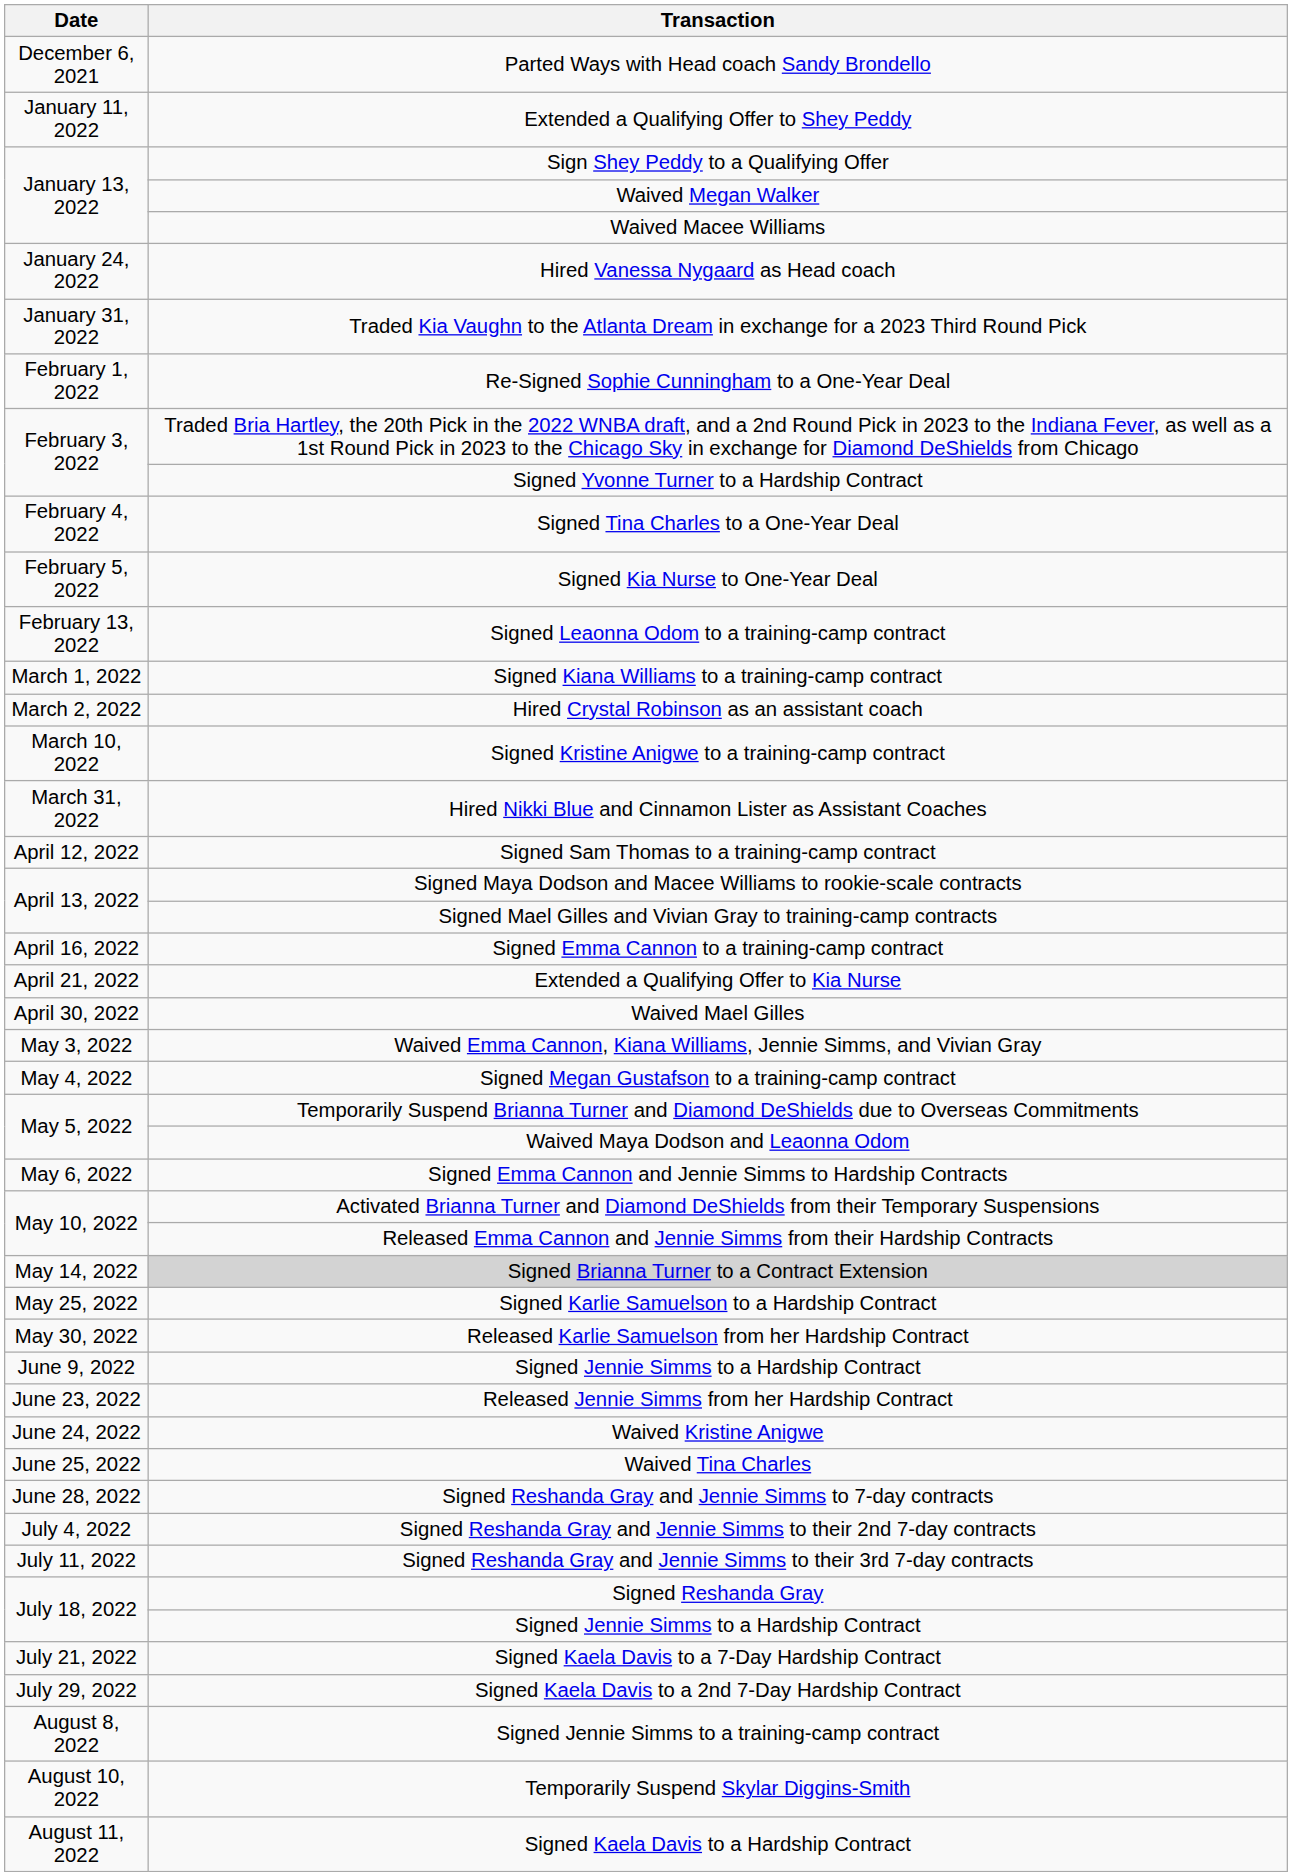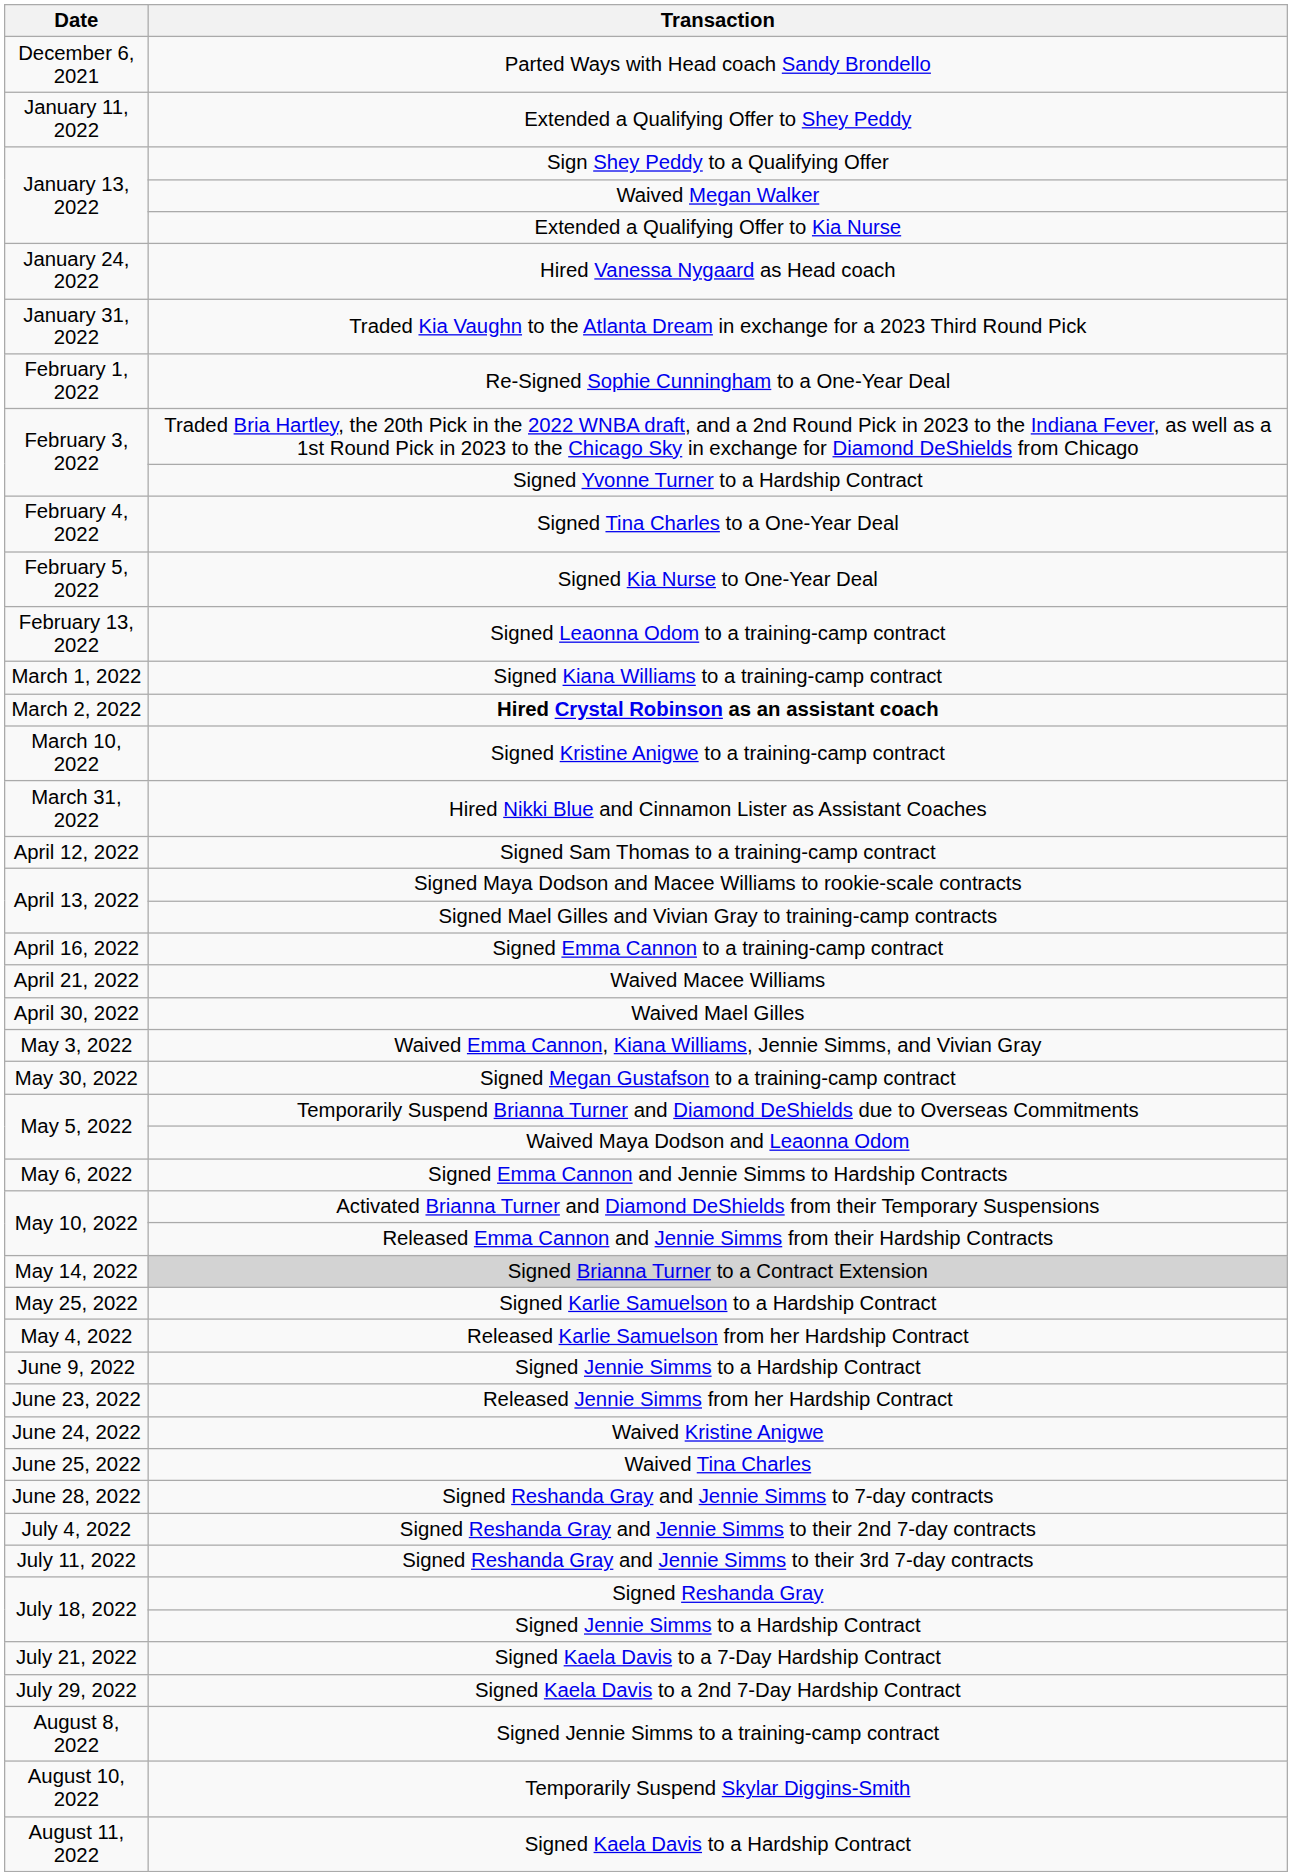(718, 227) Waived Macee Williams -> (718, 227) Extended a Qualifying Offer to Kia Nurse
(718, 709) normal -> (718, 709) bold
(718, 981) Extended a Qualifying Offer to Kia Nurse -> (718, 981) Waived Macee Williams
(76, 1077) May 4, 2022 -> (76, 1077) May 30, 2022
(76, 1335) May 30, 2022 -> (76, 1335) May 4, 2022
